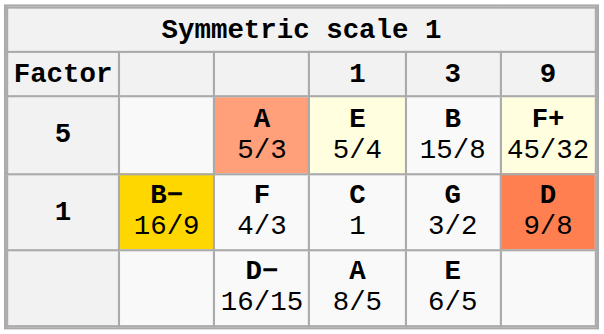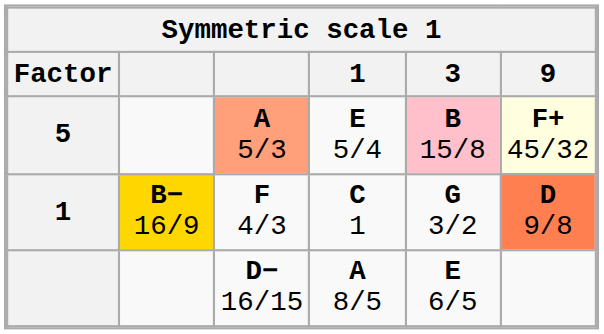(357, 135) lightyellow background -> (357, 135) no background
(453, 135) no background -> (453, 135) pink background
